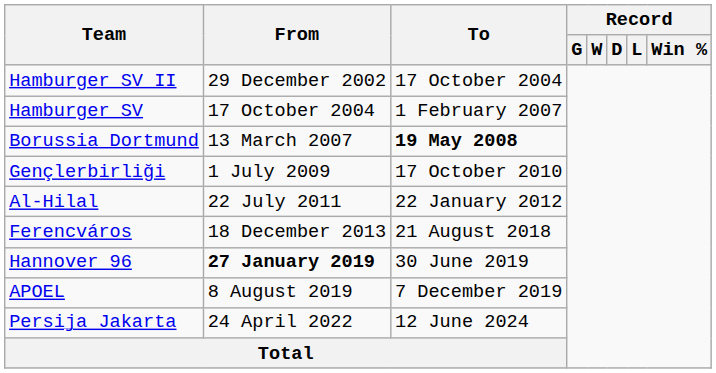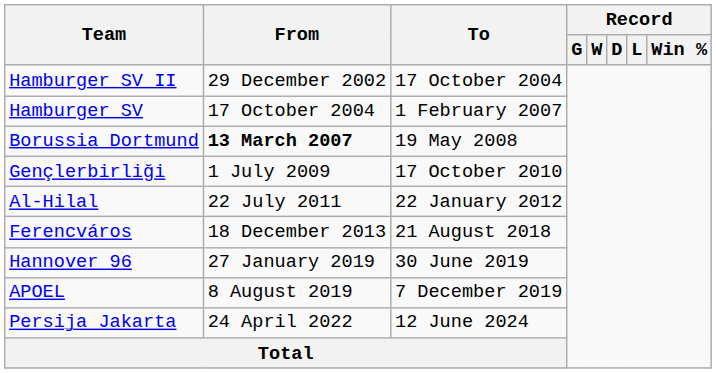(280, 141) normal -> (280, 141) bold
(456, 141) bold -> (456, 141) normal
(291, 262) bold -> (291, 262) normal
